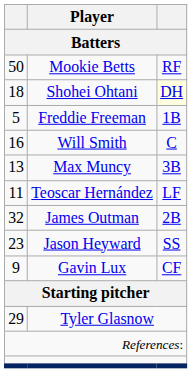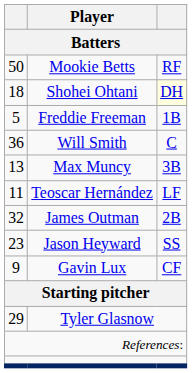(16, 142) 16 -> (16, 142) 36
